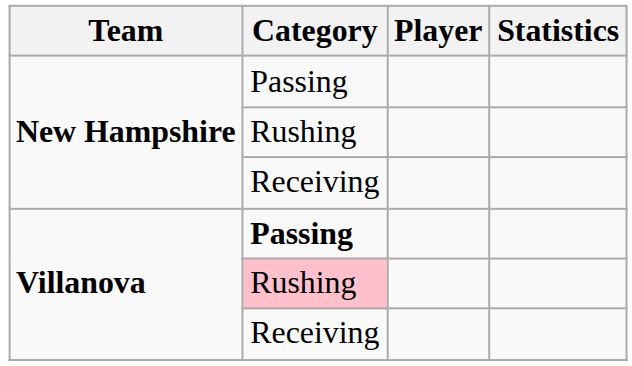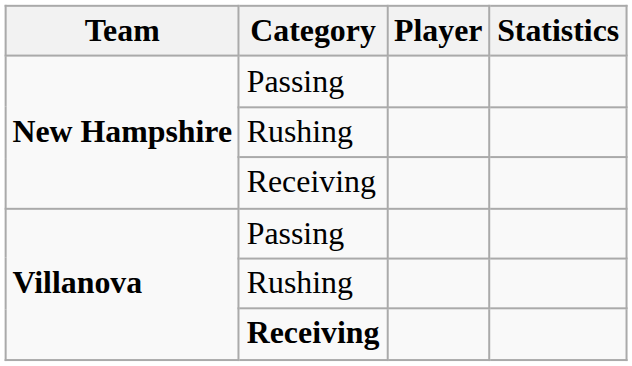(302, 232) bold -> (295, 232) normal
(303, 283) pink background -> (300, 283) no background
(315, 333) normal -> (313, 333) bold
